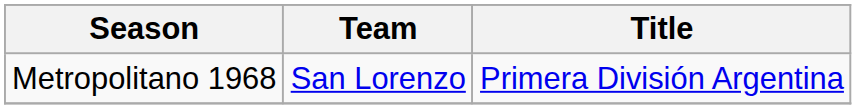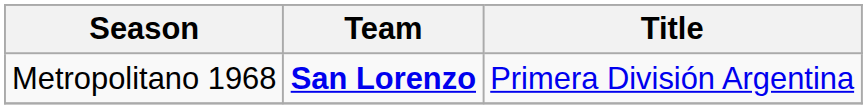(378, 77) normal -> (383, 77) bold
